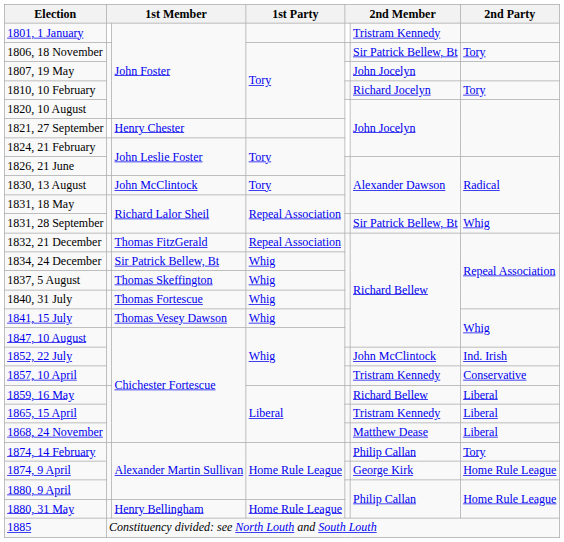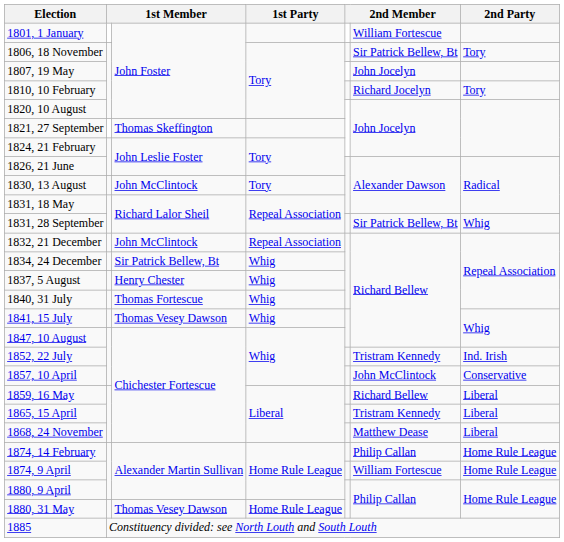(397, 33) Tristram Kennedy -> (397, 33) William Fortescue
(149, 128) Henry Chester -> (164, 128) Thomas Skeffington
(161, 242) Thomas FitzGerald -> (156, 242) John McClintock
(164, 280) Thomas Skeffington -> (149, 280) Henry Chester
(395, 356) John McClintock -> (397, 356) Tristram Kennedy
(397, 375) Tristram Kennedy -> (395, 375) John McClintock
(474, 451) Tory -> (510, 451) Home Rule League
(383, 470) George Kirk -> (397, 470) William Fortescue
(159, 508) Henry Bellingham -> (171, 508) Thomas Vesey Dawson
